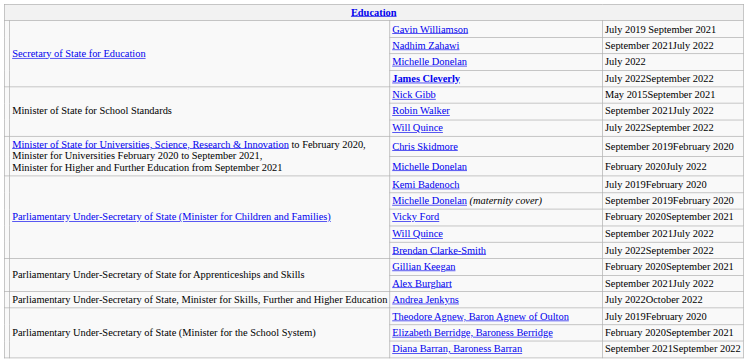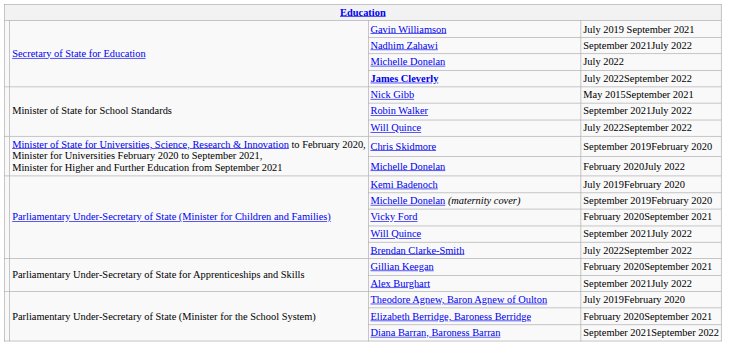- row: (426, 300)
